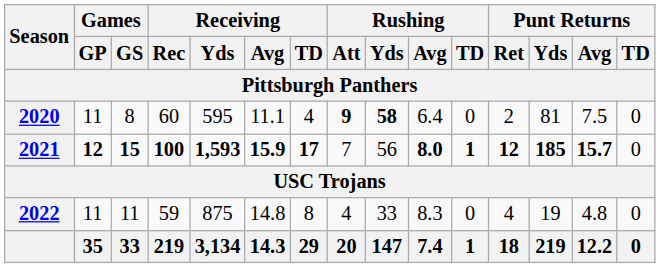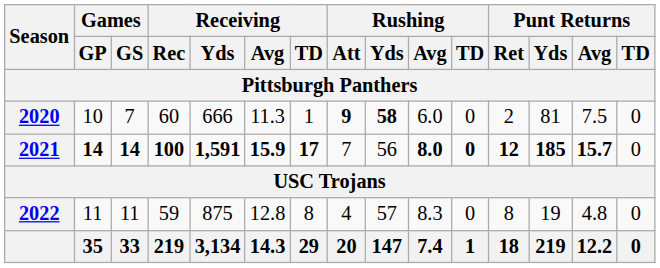(93, 117) 11 -> (93, 117) 10
(130, 117) 8 -> (130, 117) 7
(218, 117) 595 -> (218, 117) 666
(268, 117) 11.1 -> (268, 117) 11.3
(309, 117) 4 -> (309, 117) 1
(430, 117) 6.4 -> (430, 117) 6.0
(93, 149) 12 -> (93, 149) 14
(130, 149) 15 -> (130, 149) 14
(218, 149) 1,593 -> (218, 149) 1,591
(470, 149) 1 -> (470, 149) 0
(268, 213) 14.8 -> (268, 213) 12.8
(387, 213) 33 -> (387, 213) 57
(509, 213) 4 -> (509, 213) 8
